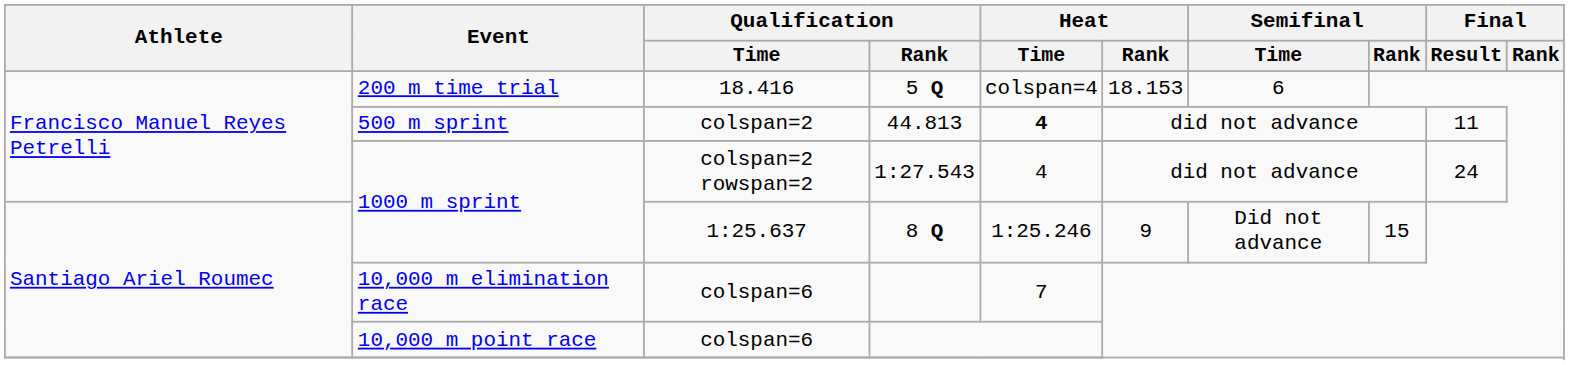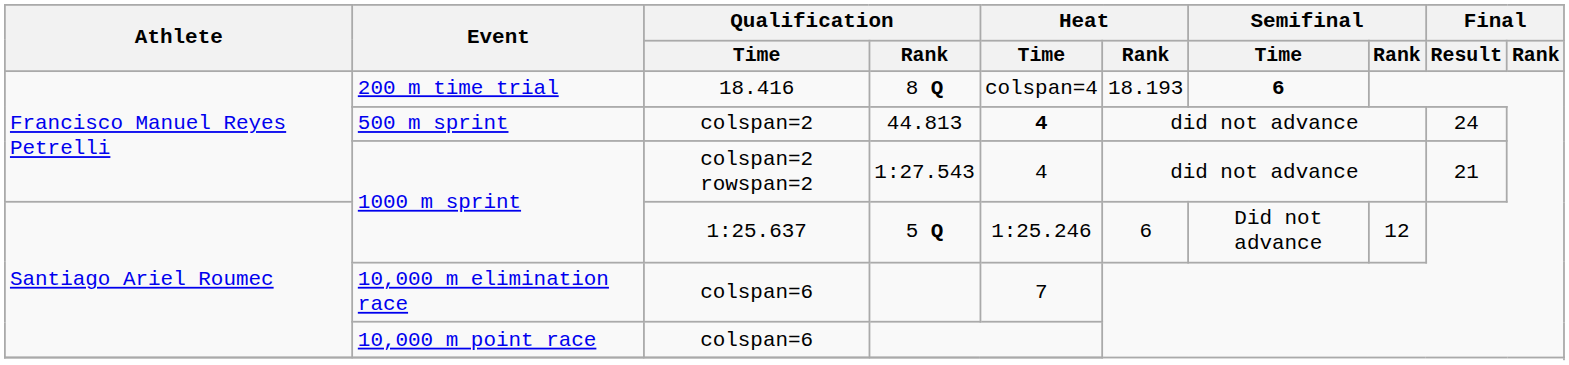(925, 89) 5 Q -> (925, 89) 8 Q
(1146, 89) 18.153 -> (1146, 89) 18.193
(1278, 89) normal -> (1278, 89) bold
(1466, 124) 11 -> (1466, 124) 24
(1466, 171) 24 -> (1466, 171) 21
(925, 232) 8 Q -> (925, 232) 5 Q
(1146, 232) 9 -> (1146, 232) 6
(1397, 232) 15 -> (1397, 232) 12
